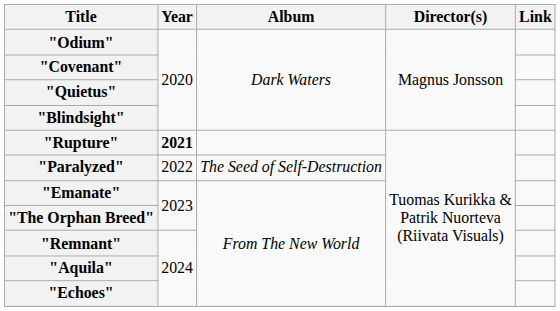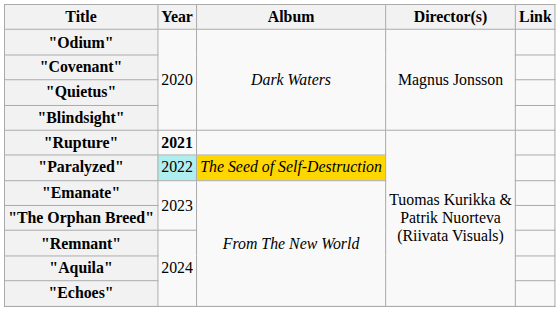(177, 167) no background -> (177, 167) paleturquoise background
(291, 167) no background -> (291, 167) gold background
